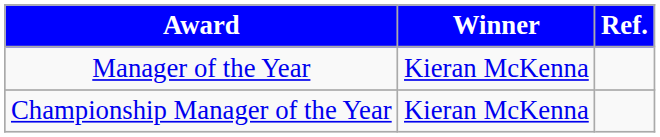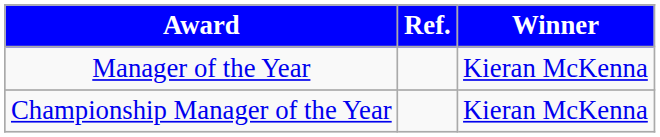columns swapped: (496, 25) <-> (624, 25)
